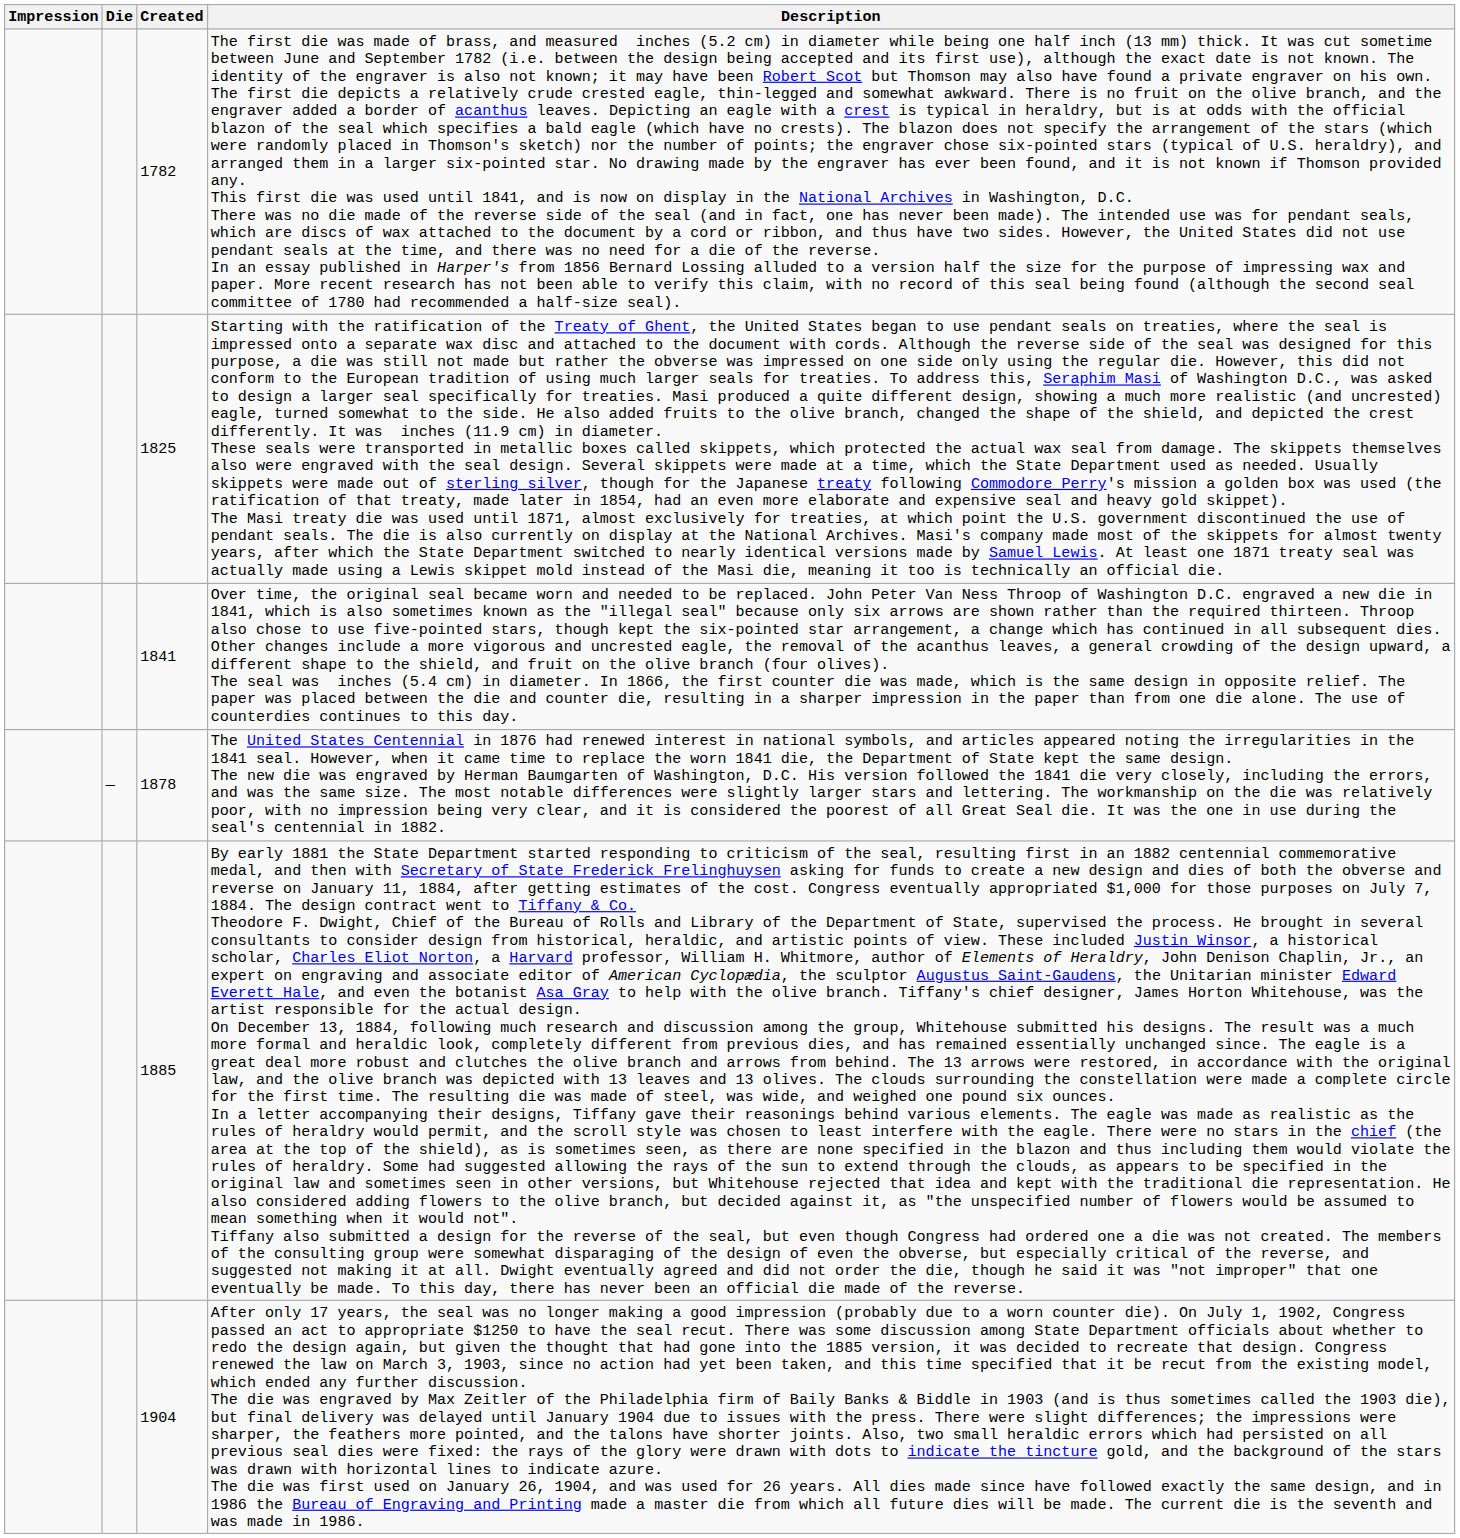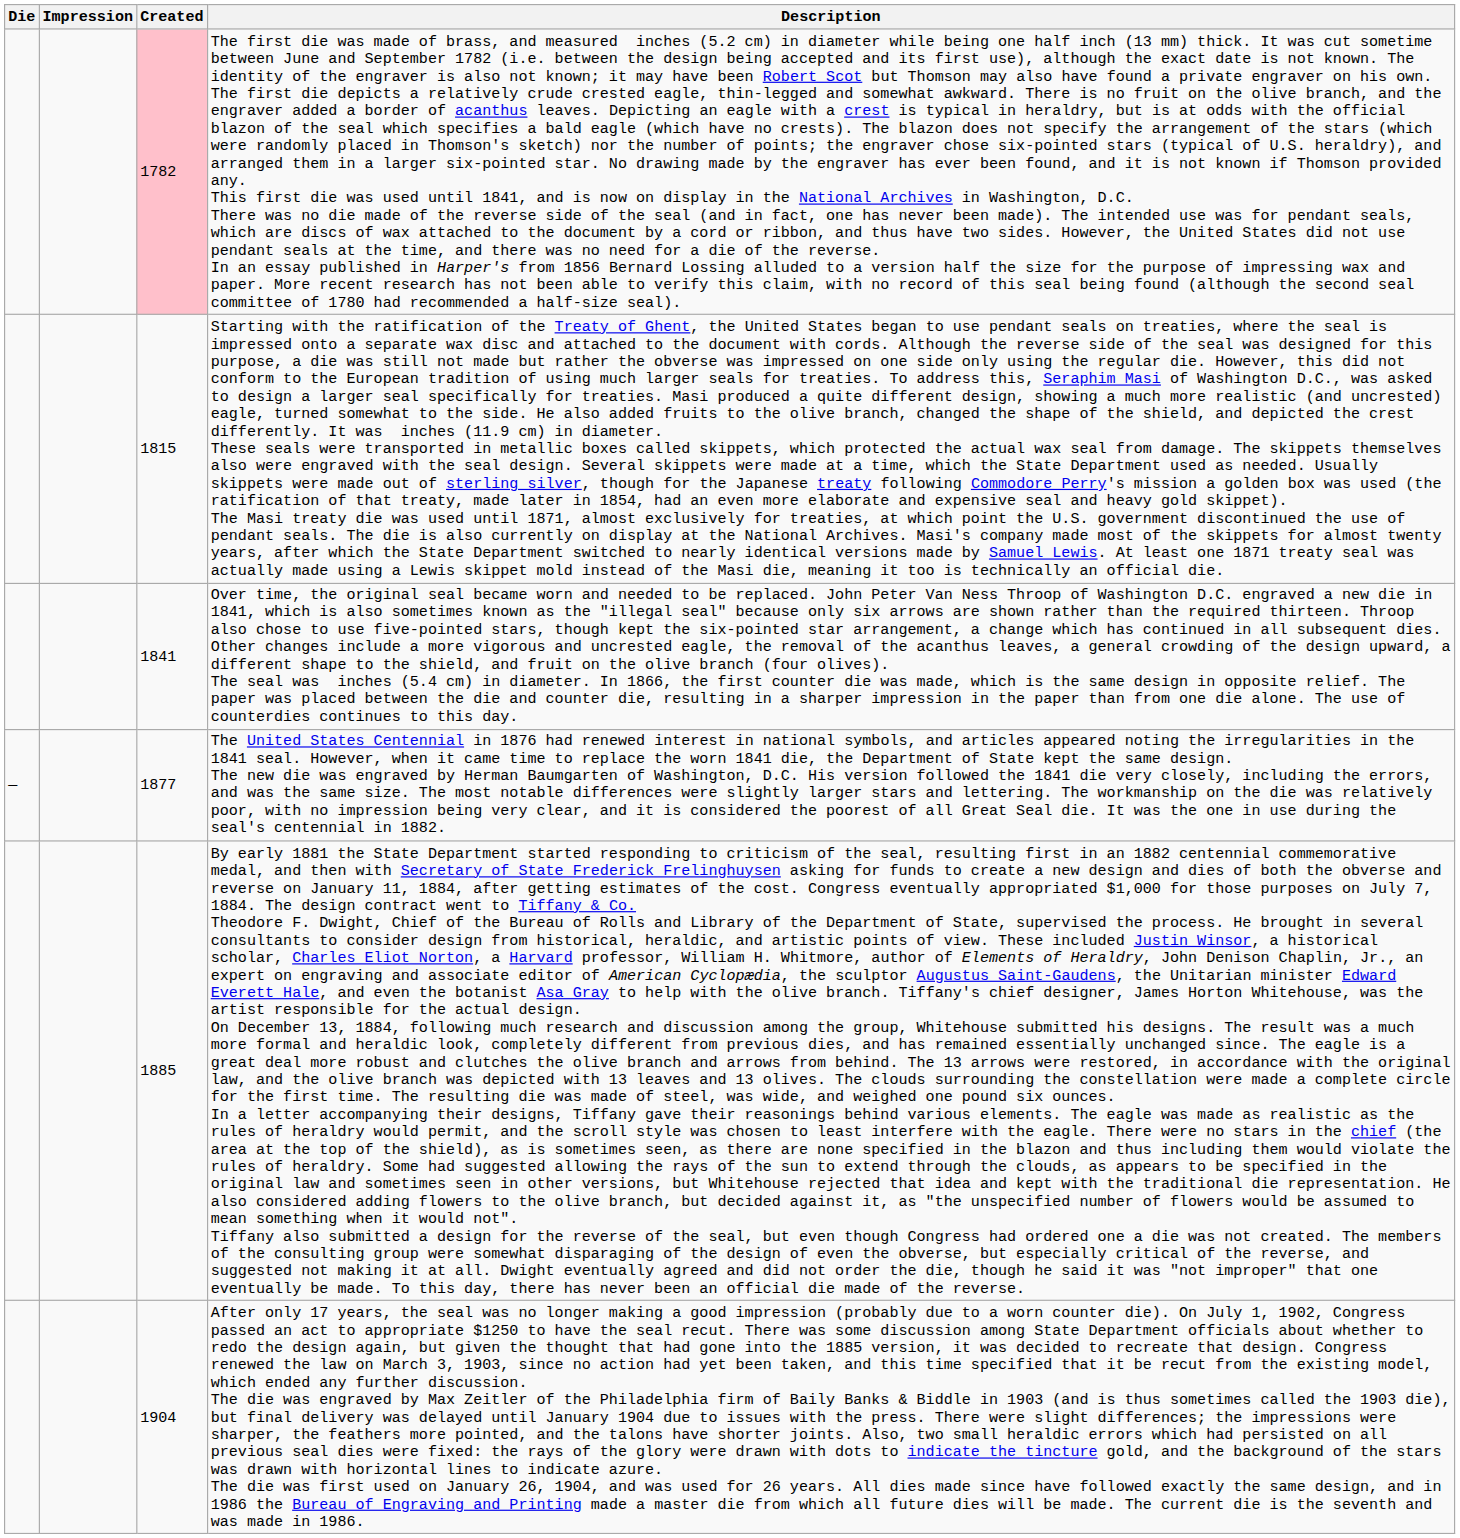columns swapped: (119, 17) <-> (53, 17)
(158, 172) no background -> (158, 172) pink background
(158, 449) 1825 -> (158, 449) 1815
(158, 785) 1878 -> (158, 785) 1877
